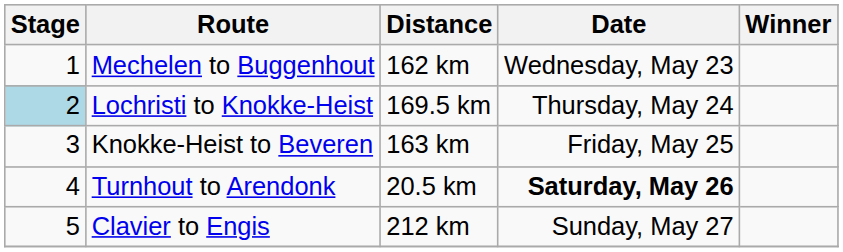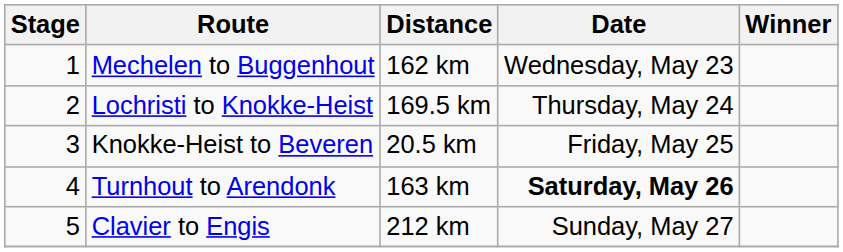(73, 105) lightblue background -> (73, 105) no background
(428, 145) 163 km -> (432, 145) 20.5 km
(432, 186) 20.5 km -> (428, 186) 163 km
